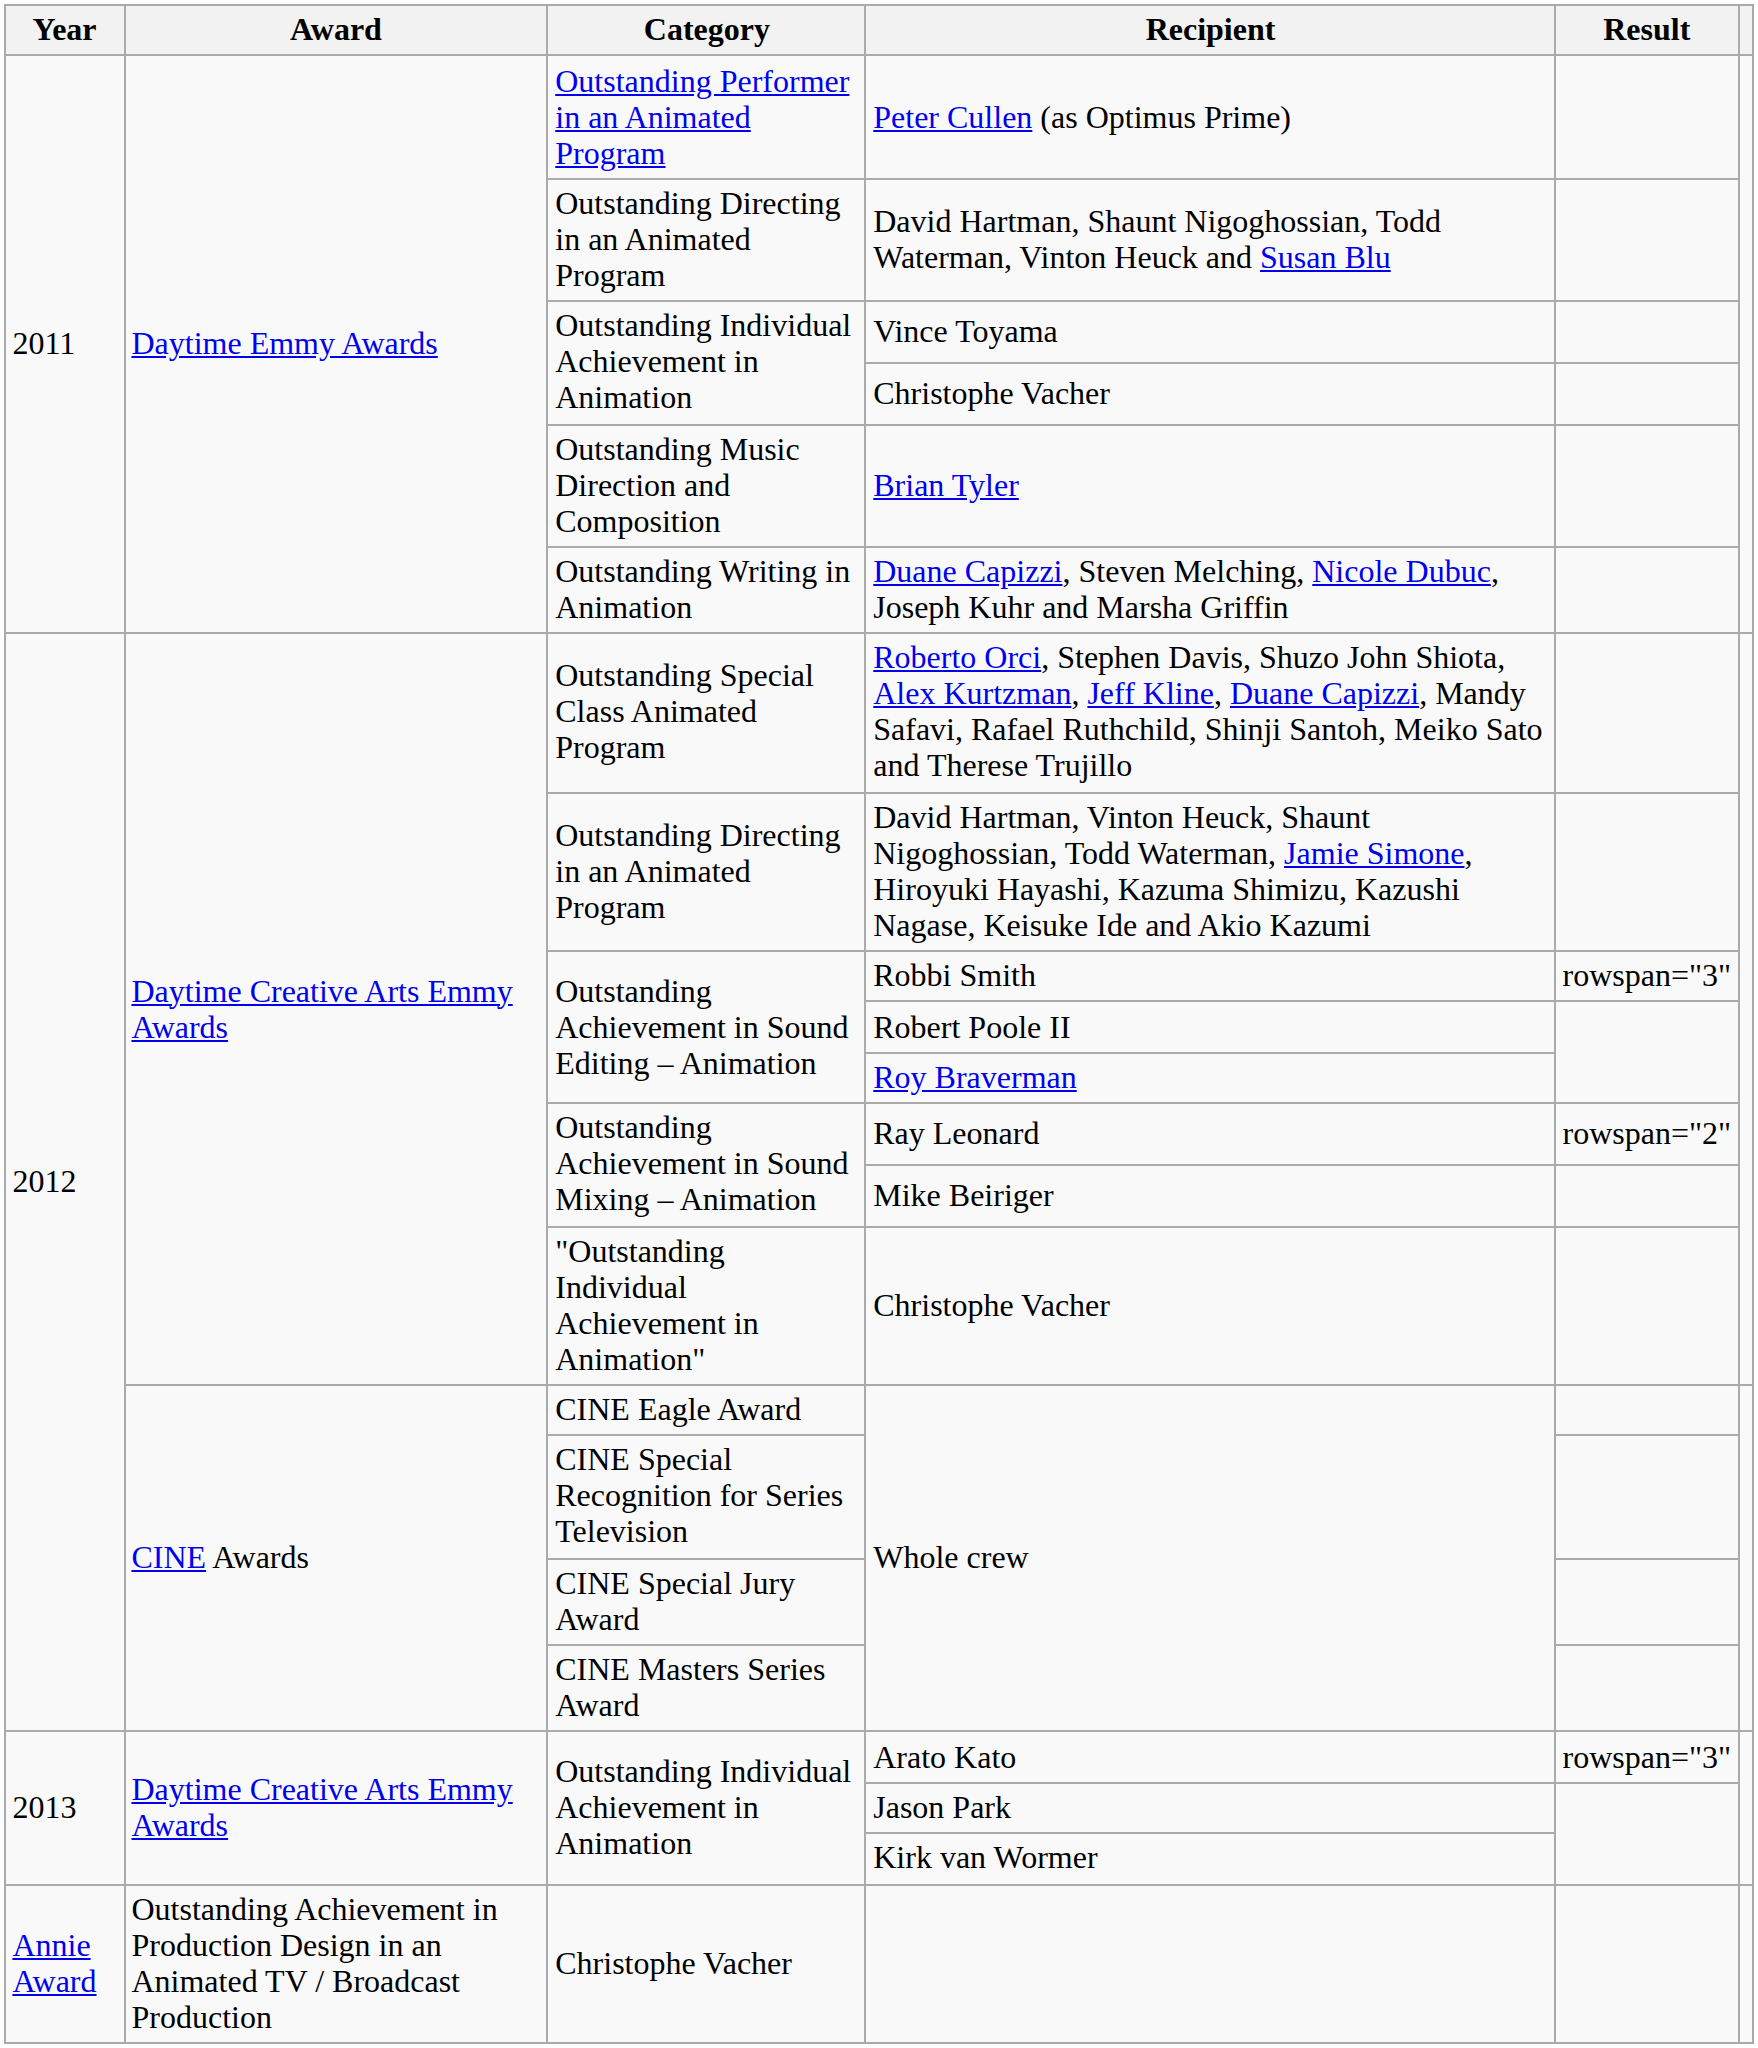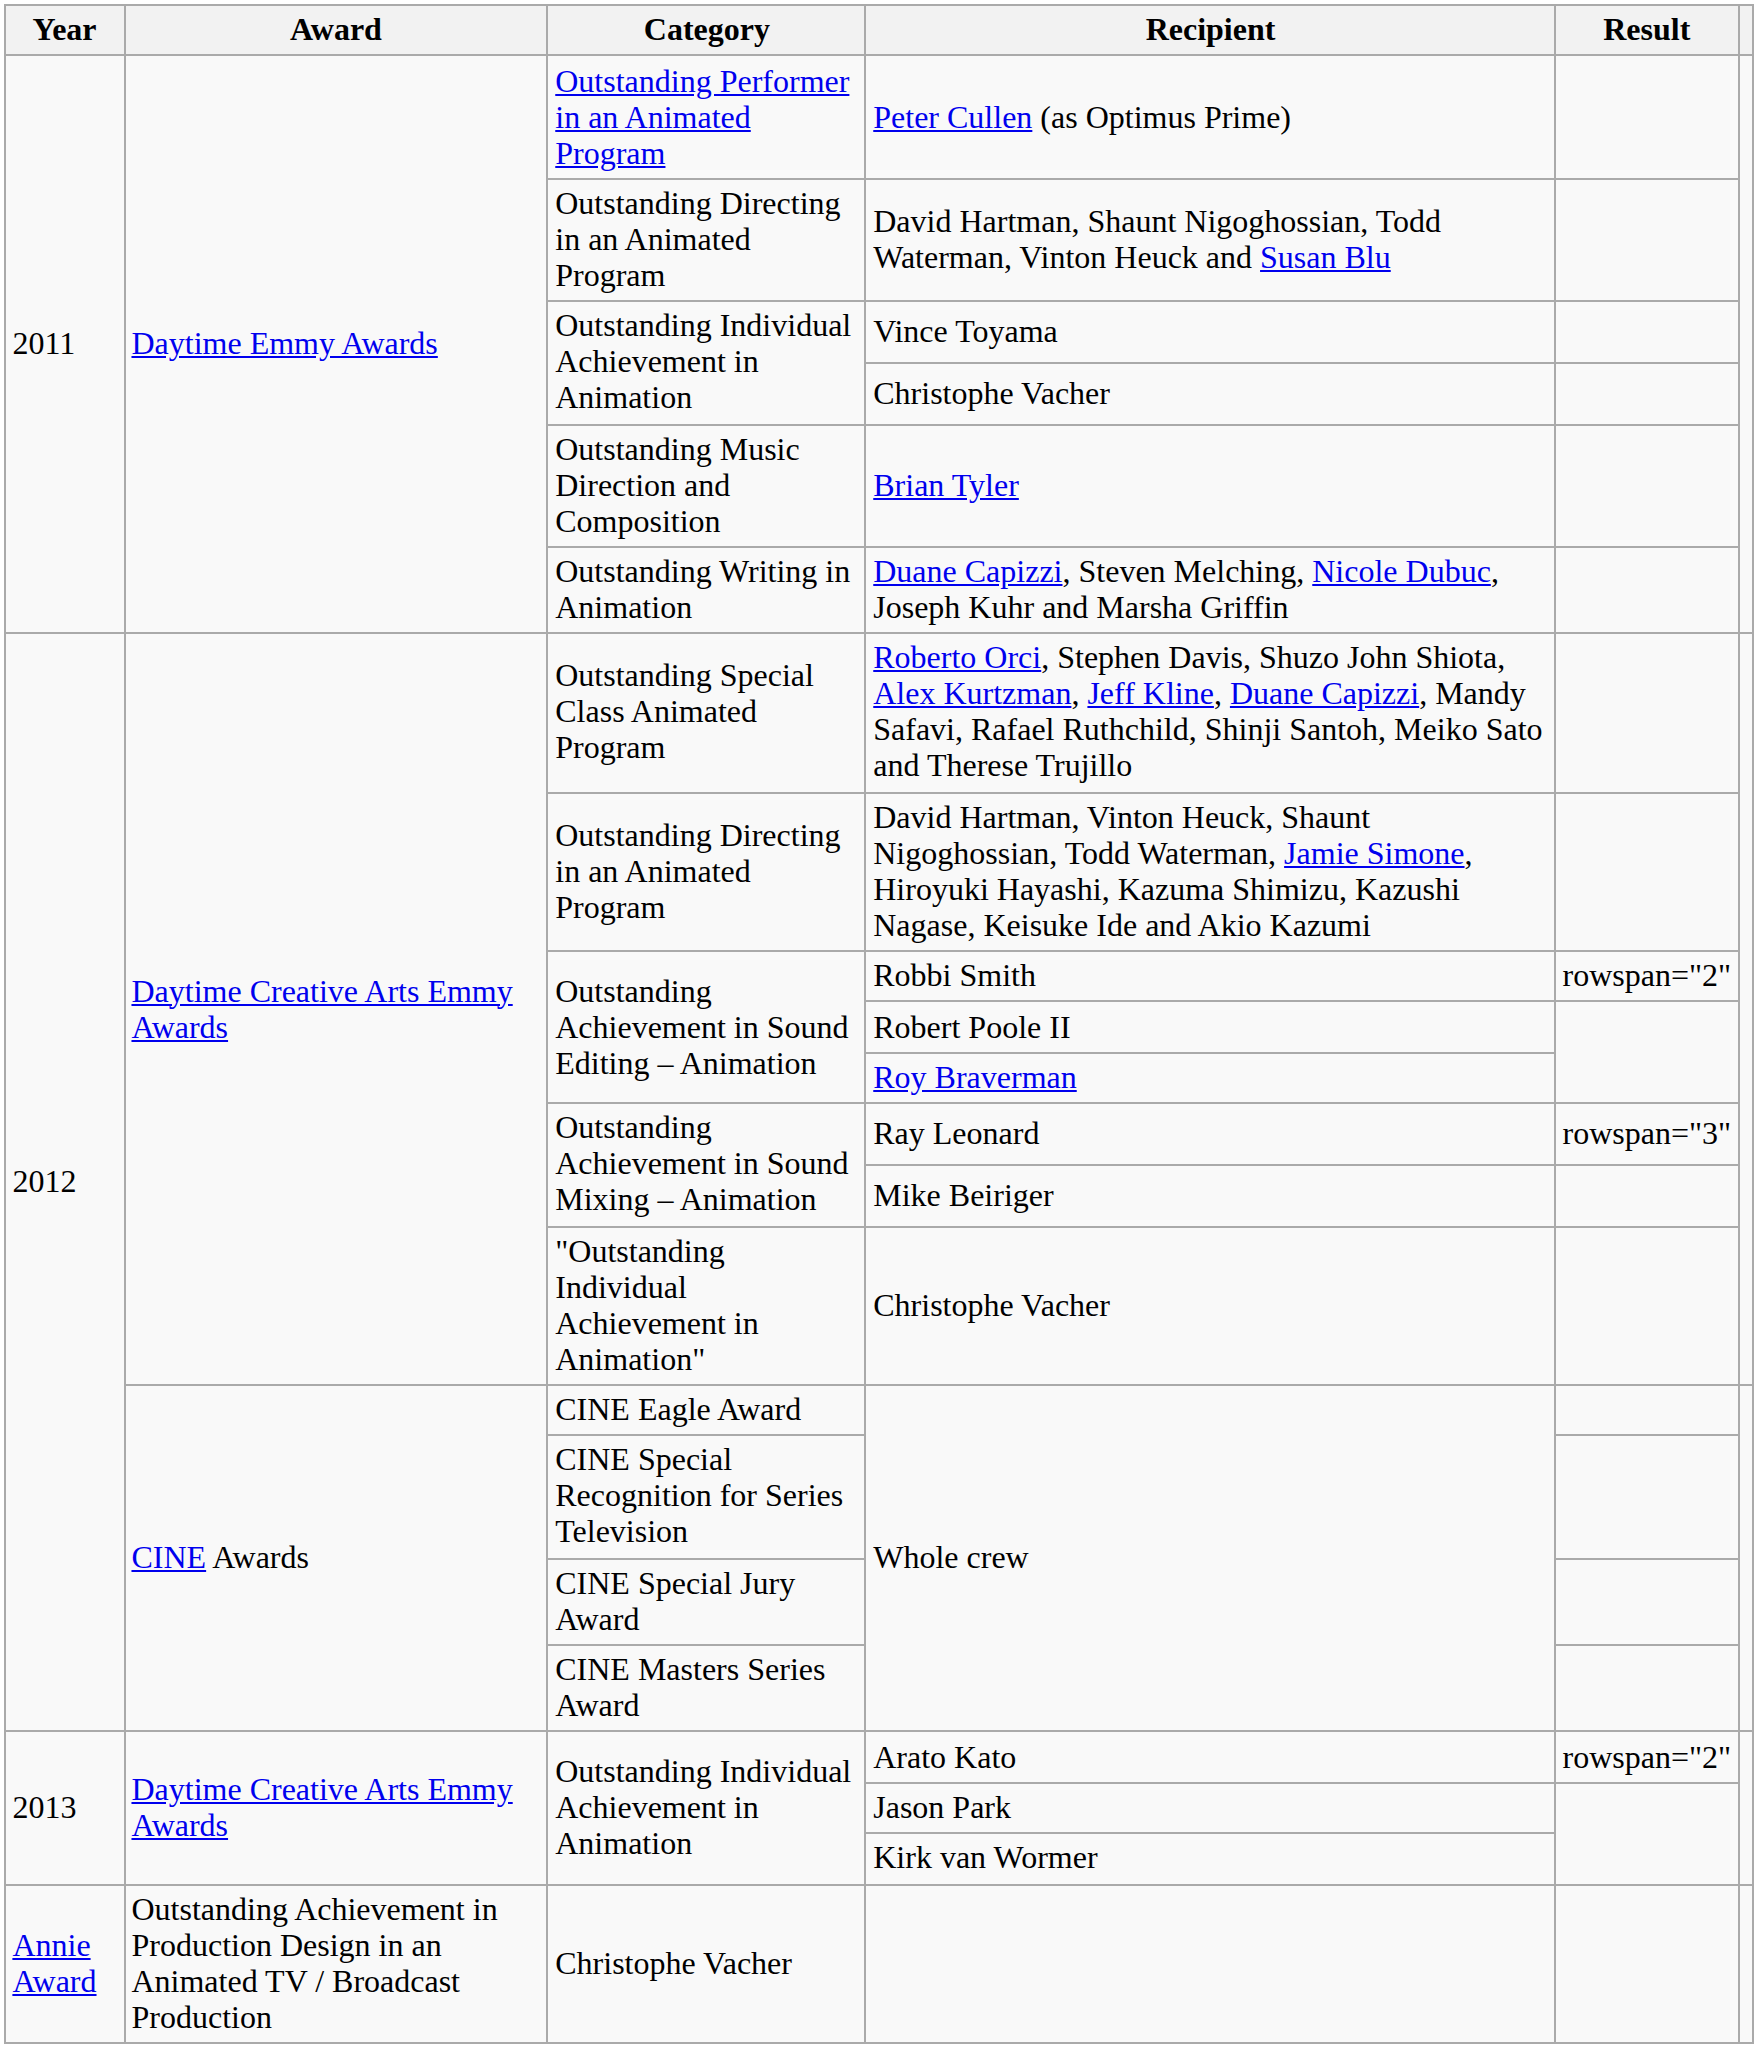(1647, 975) rowspan="3" -> (1647, 975) rowspan="2"
(1647, 1133) rowspan="2" -> (1647, 1133) rowspan="3"
(1647, 1756) rowspan="3" -> (1647, 1756) rowspan="2"
